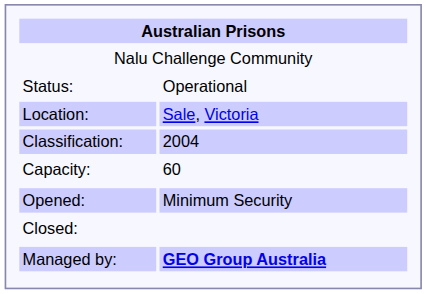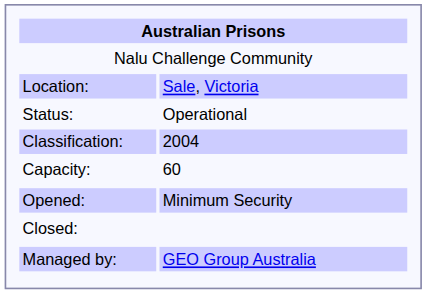rows swapped: (56, 114) <-> (48, 86)
(244, 259) bold -> (239, 259) normal
